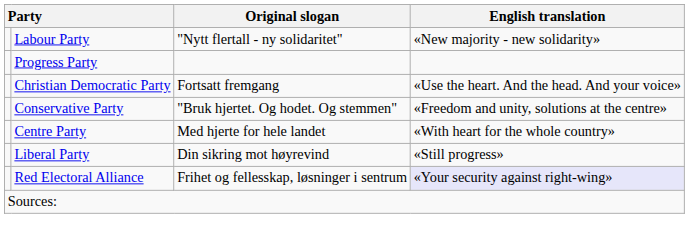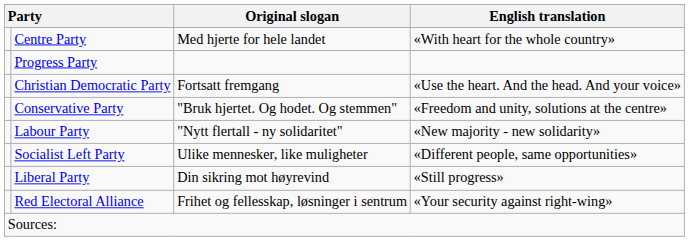rows swapped: (52, 38) <-> (50, 131)
+ row: (69, 154)
(513, 177) lavender background -> (513, 200) no background
